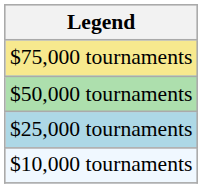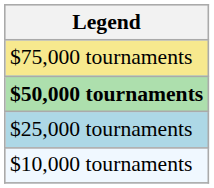(101, 93) normal -> (107, 93) bold
